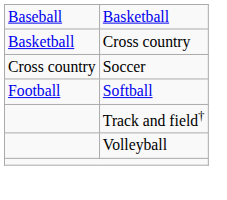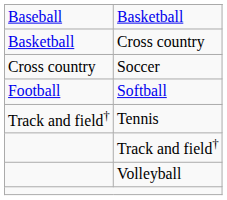+ row: (138, 118)
